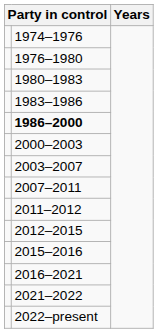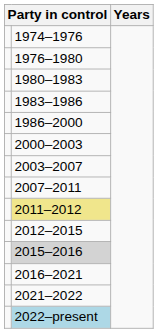(49, 123) bold -> (49, 123) normal
(48, 209) no background -> (48, 209) khaki background
(49, 252) no background -> (49, 252) lightgrey background
(56, 317) no background -> (56, 317) lightblue background
